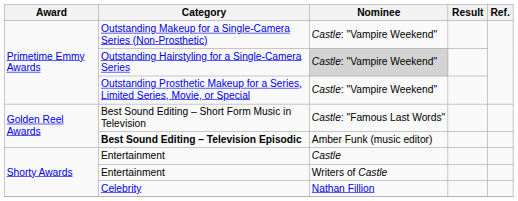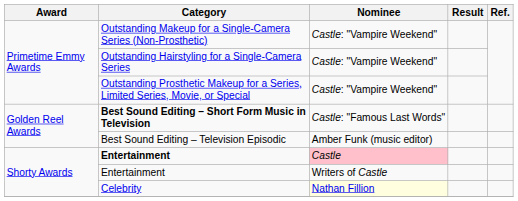(374, 62) lightgrey background -> (374, 62) no background
(196, 117) normal -> (203, 117) bold
(201, 139) bold -> (193, 139) normal
(133, 156) normal -> (135, 156) bold
(326, 156) no background -> (326, 156) pink background
(343, 188) no background -> (343, 188) lightyellow background
